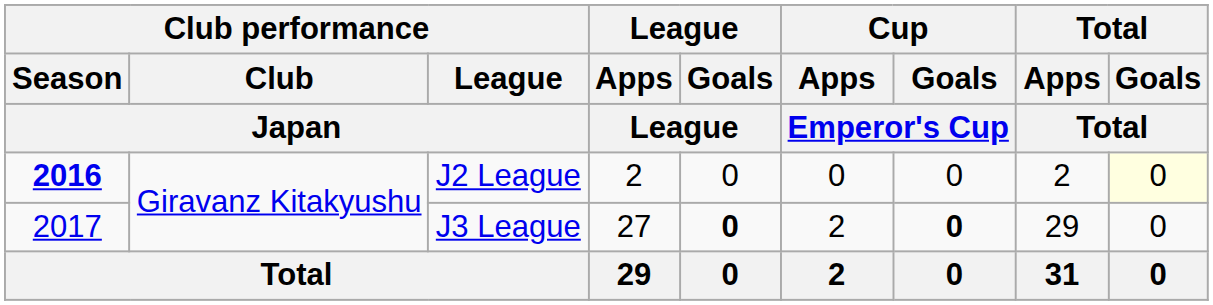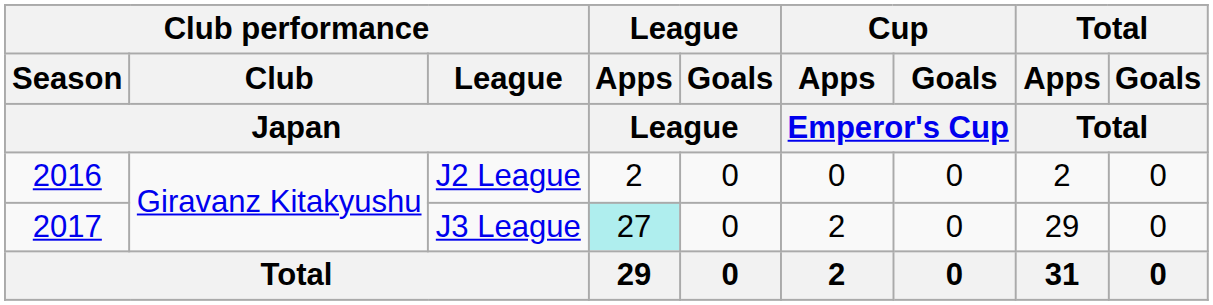(67, 176) bold -> (67, 176) normal
(1158, 176) lightyellow background -> (1158, 176) no background
(634, 226) no background -> (634, 226) paleturquoise background
(730, 226) bold -> (730, 226) normal
(954, 226) bold -> (954, 226) normal
